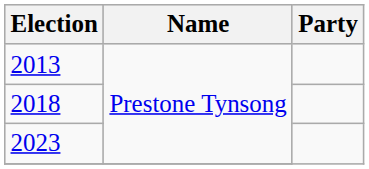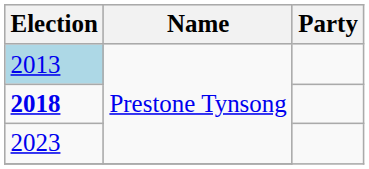(35, 63) no background -> (35, 63) lightblue background
(35, 103) normal -> (35, 103) bold
